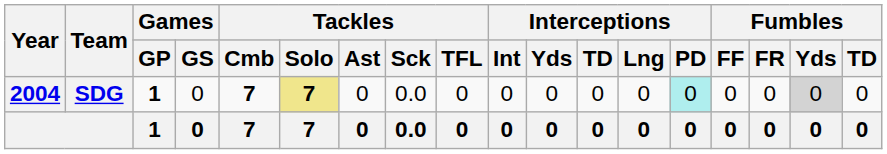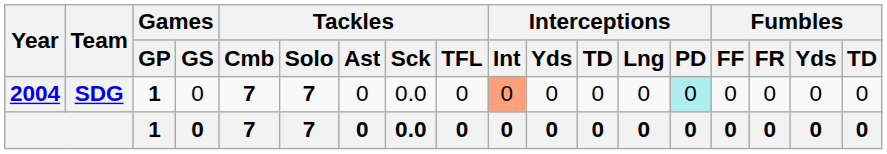(309, 93) khaki background -> (309, 93) no background
(507, 93) no background -> (507, 93) lightsalmon background
(816, 93) lightgrey background -> (816, 93) no background
